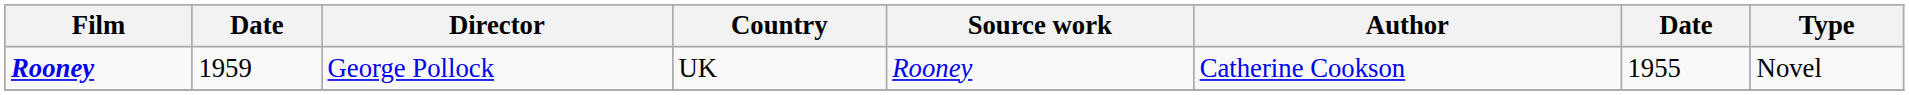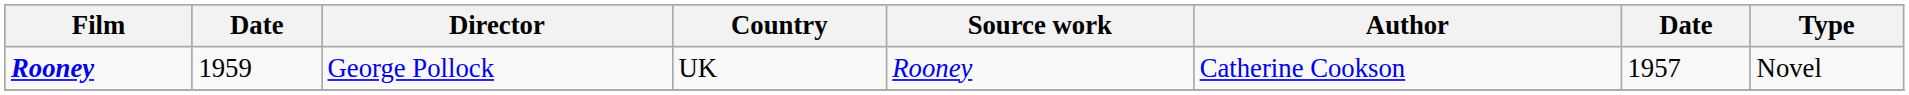(1654, 68) 1955 -> (1654, 68) 1957
